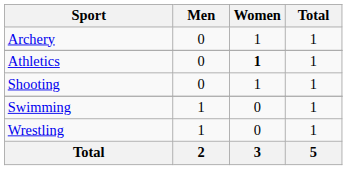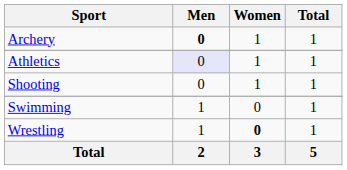(201, 38) normal -> (201, 38) bold
(201, 61) no background -> (201, 61) lavender background
(257, 61) bold -> (257, 61) normal
(257, 130) normal -> (257, 130) bold
